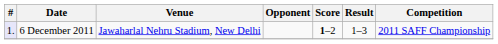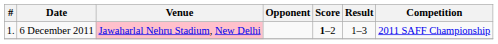(11, 30) lavender background -> (11, 30) no background
(180, 30) no background -> (180, 30) pink background
